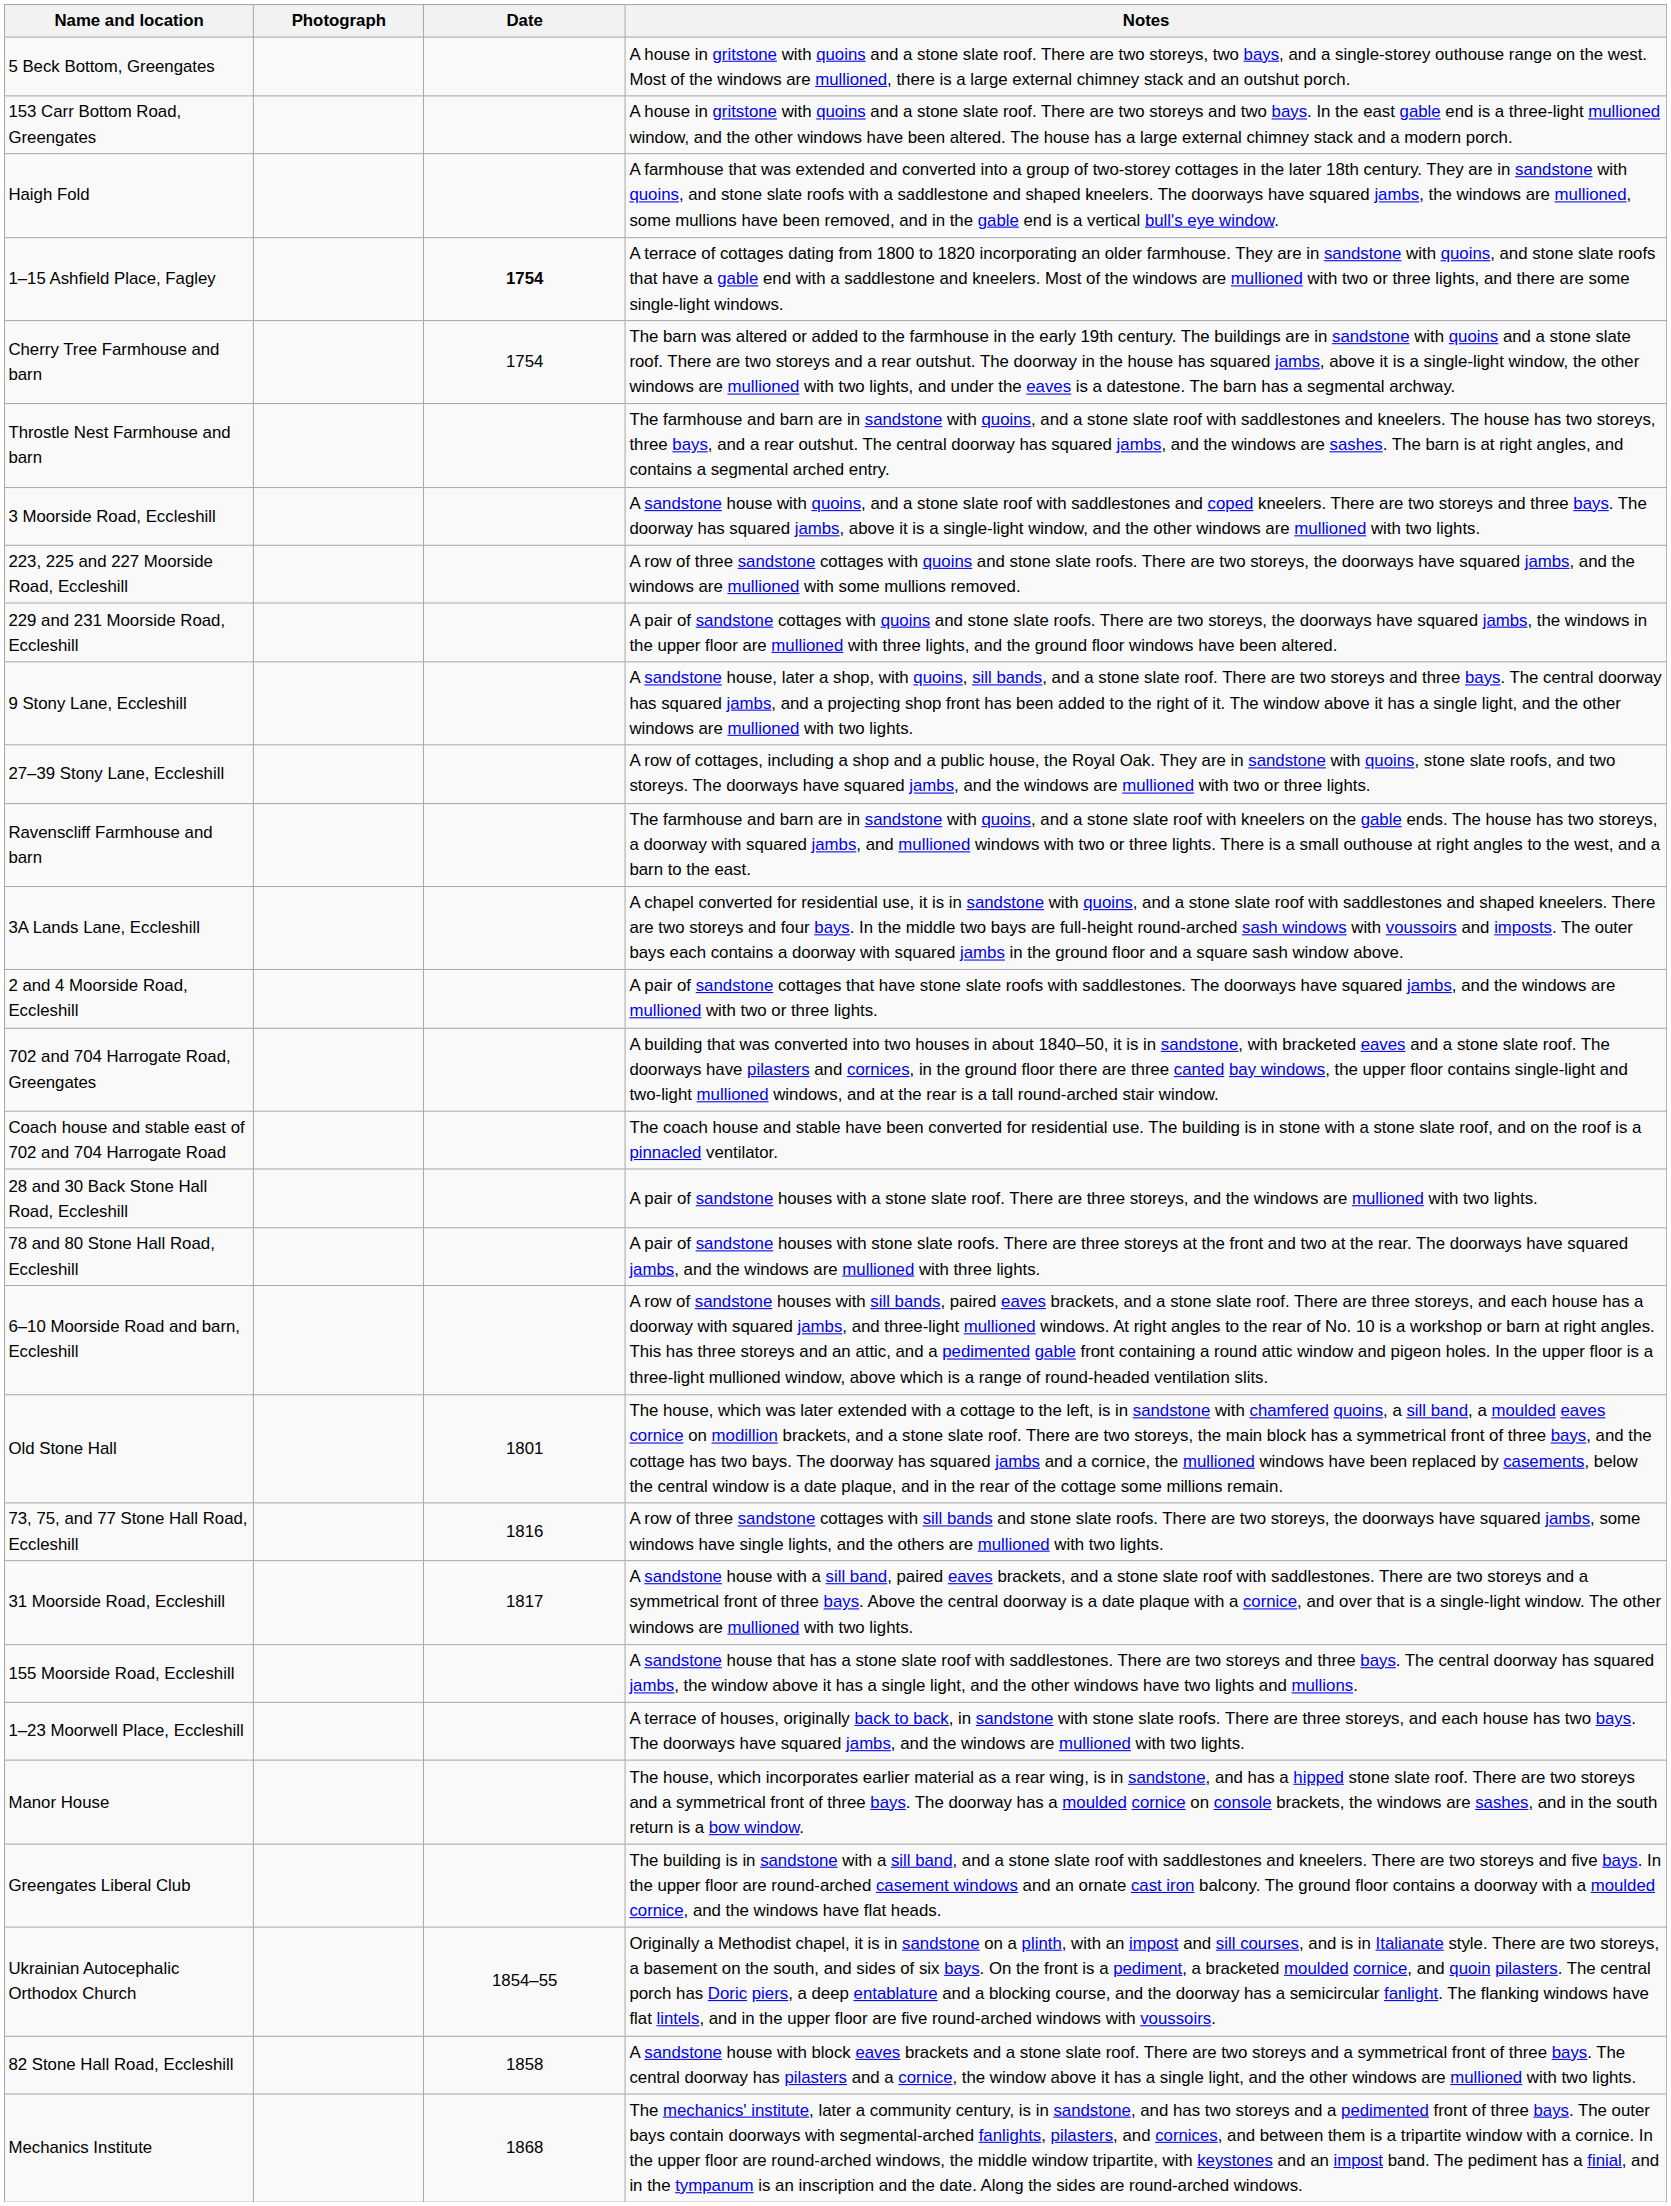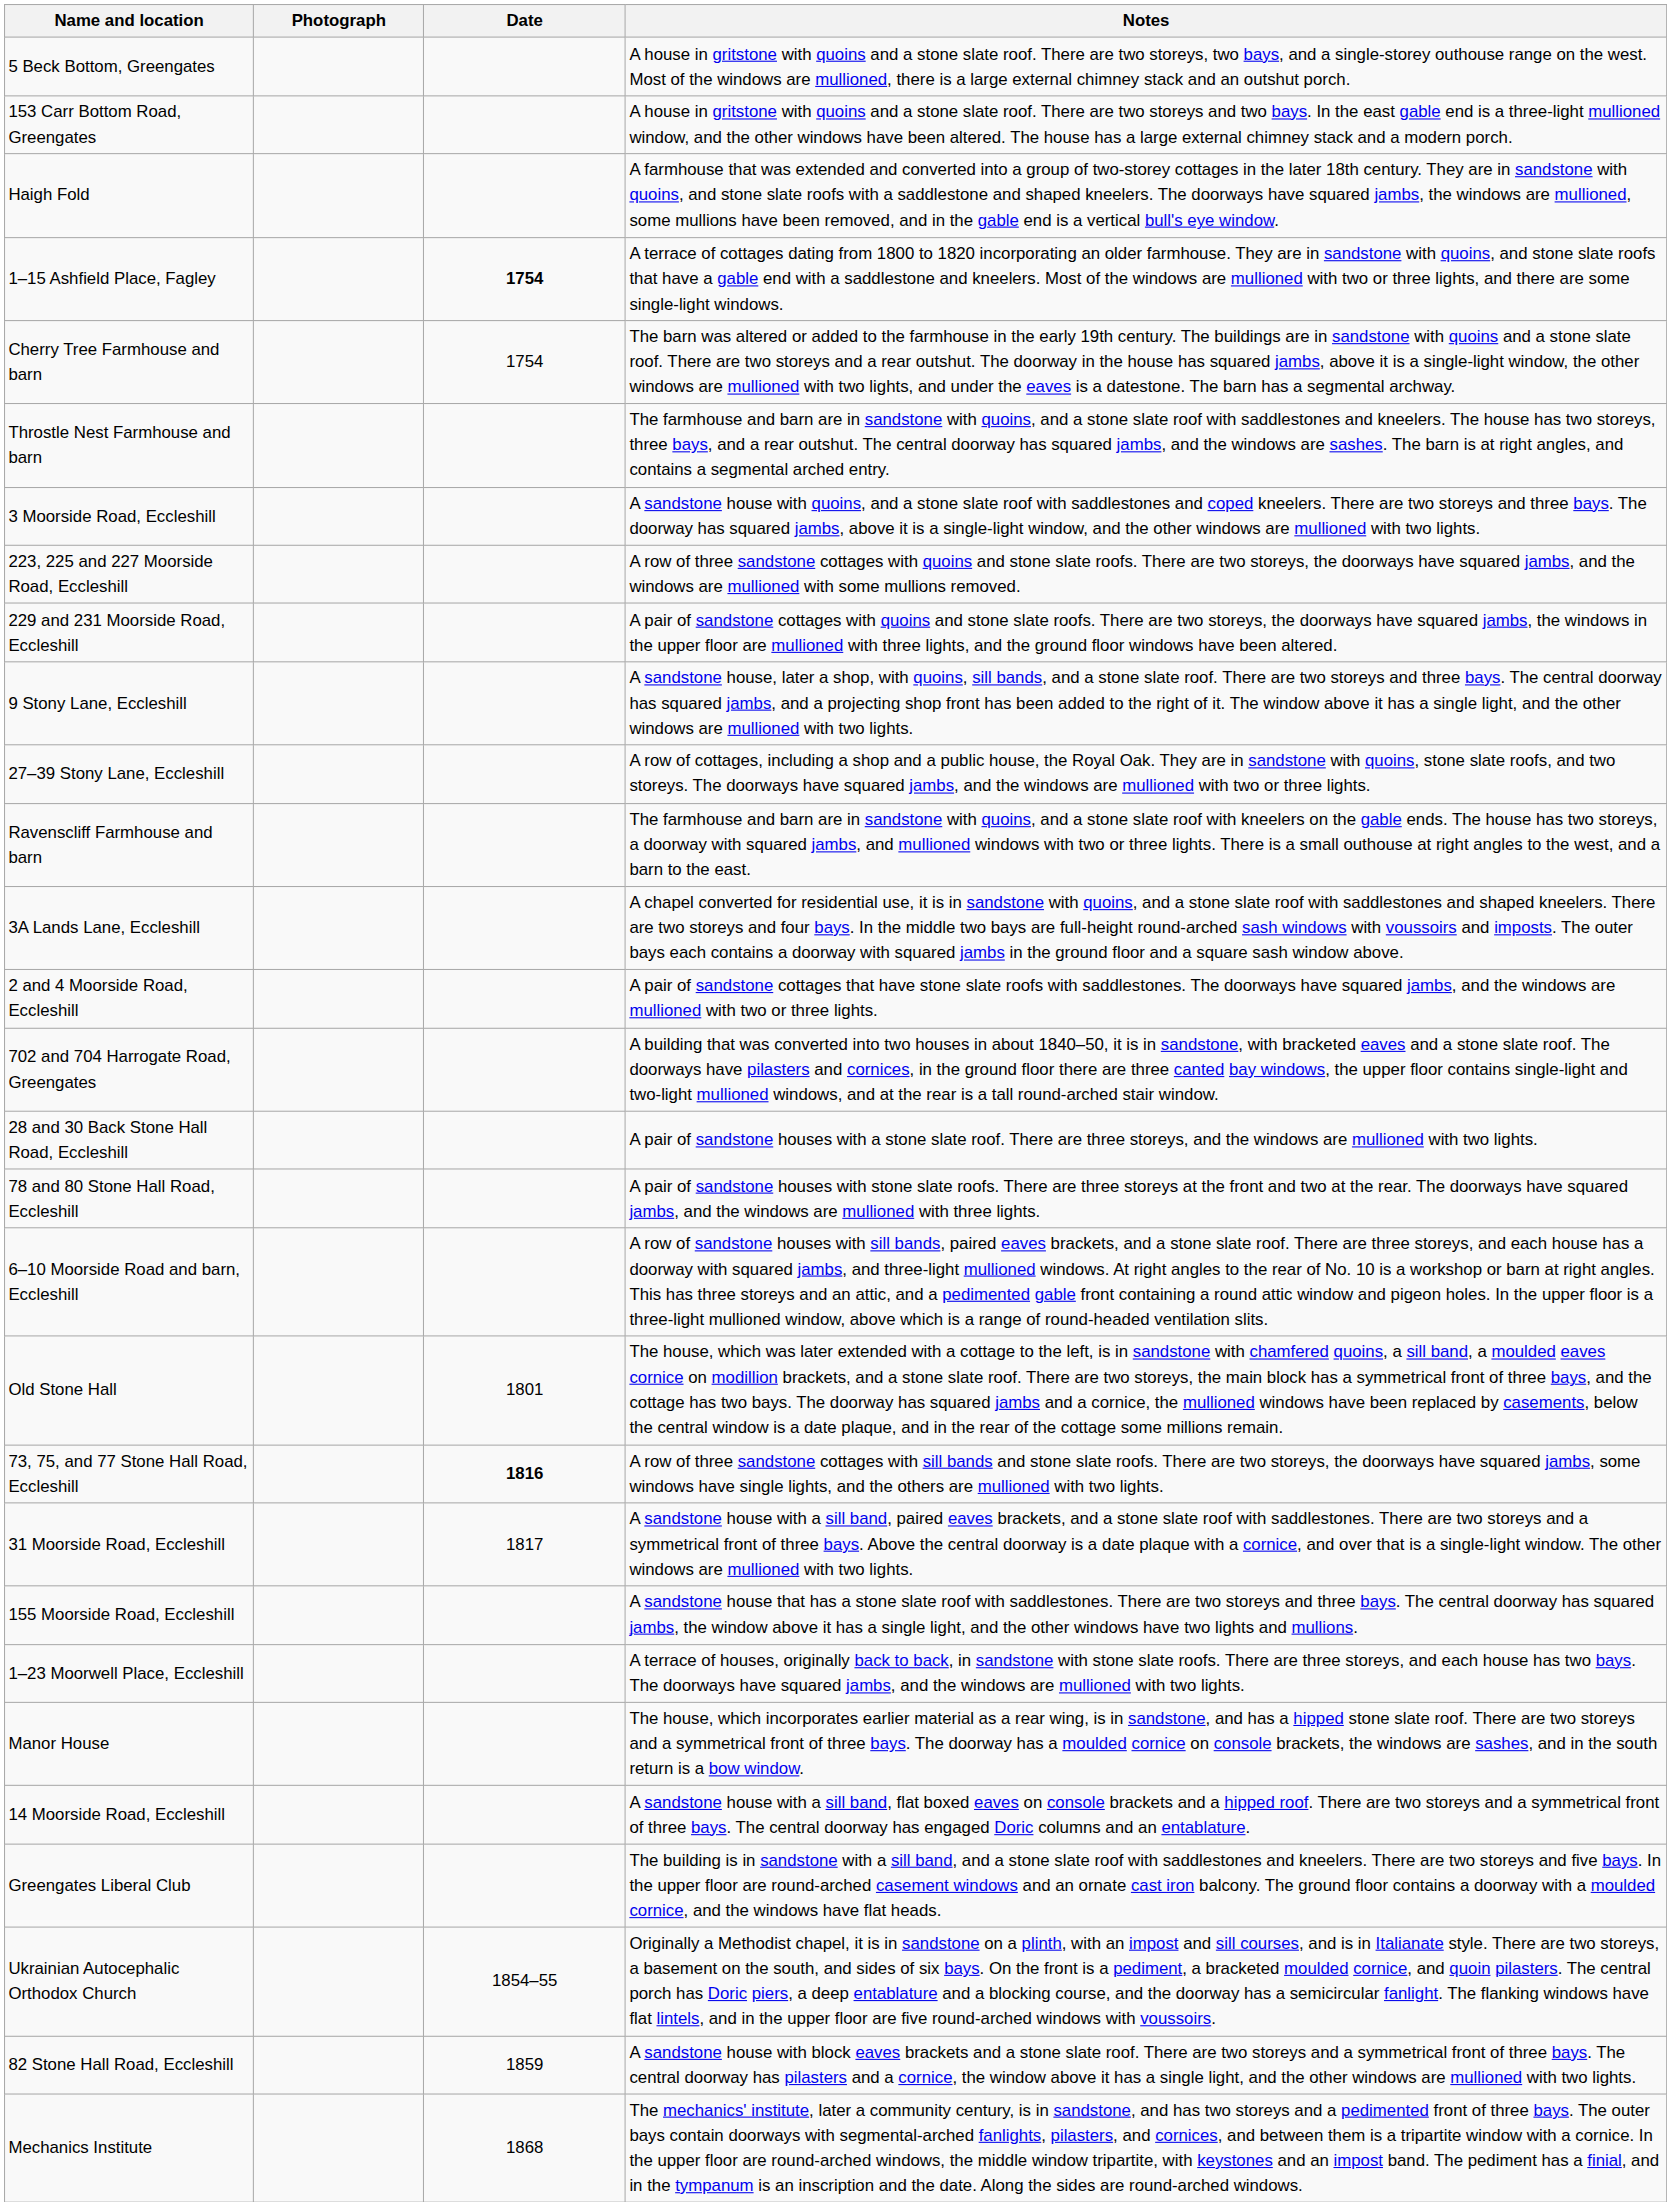- row: (127, 1140)
(525, 1531) normal -> (525, 1473) bold
+ row: (117, 1814)
(525, 2064) 1858 -> (525, 2064) 1859
